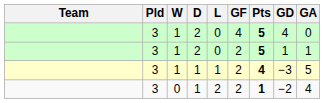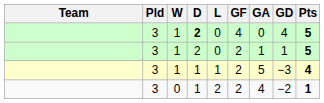columns swapped: (308, 13) <-> (262, 13)
(197, 32) normal -> (197, 32) bold
